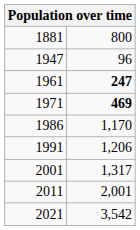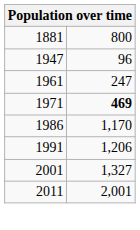(122, 81) bold -> (122, 81) normal
(116, 170) 1,317 -> (116, 170) 1,327
- row: (50, 214)
